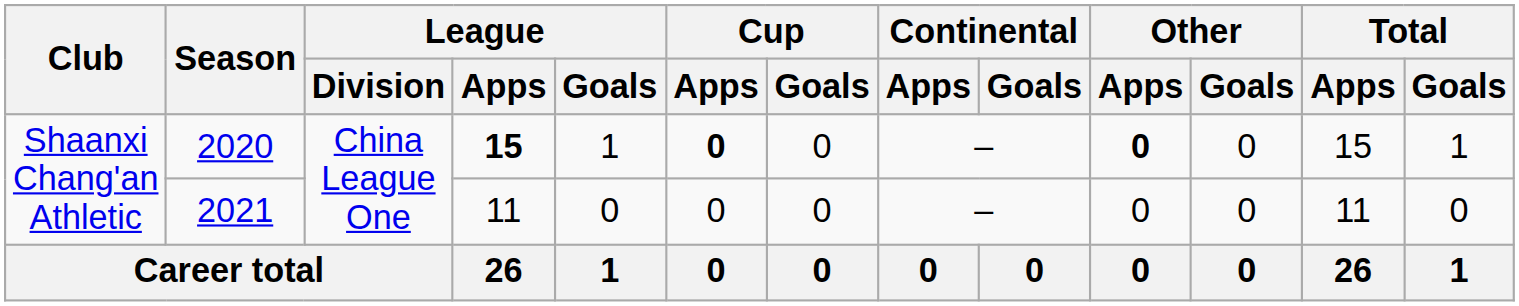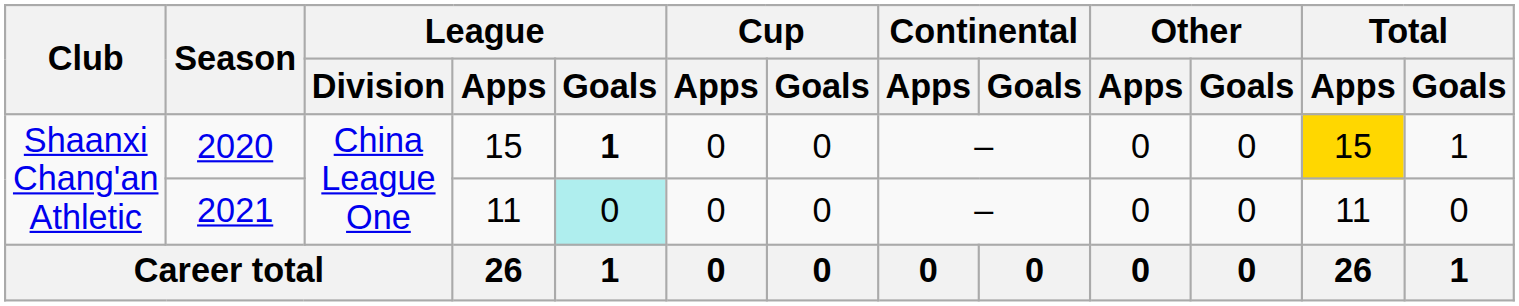(504, 145) bold -> (504, 145) normal
(610, 145) normal -> (610, 145) bold
(716, 145) bold -> (716, 145) normal
(1141, 145) bold -> (1141, 145) normal
(1353, 145) no background -> (1353, 145) gold background
(610, 211) no background -> (610, 211) paleturquoise background
